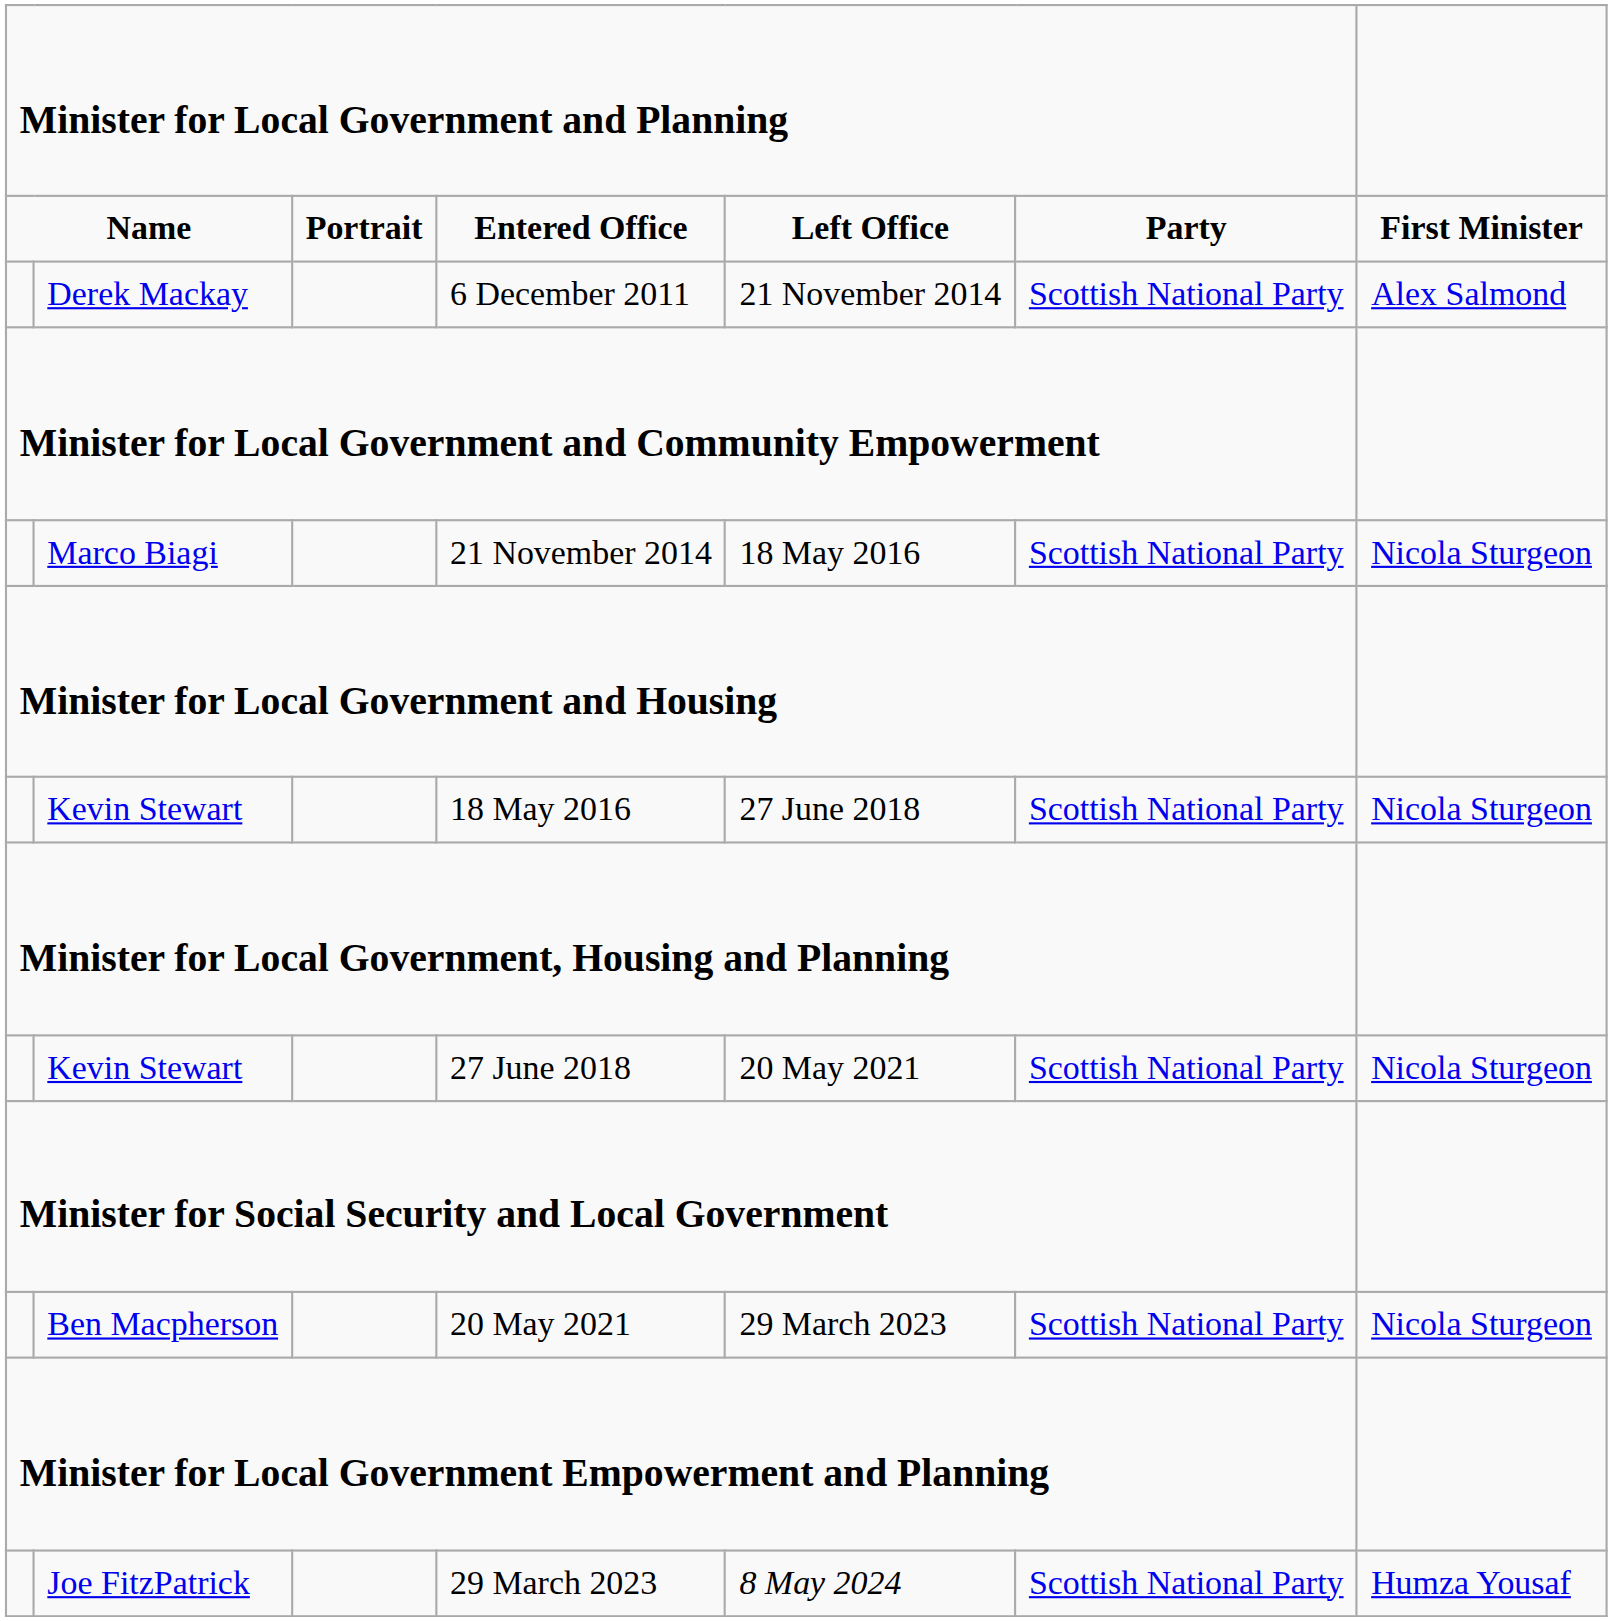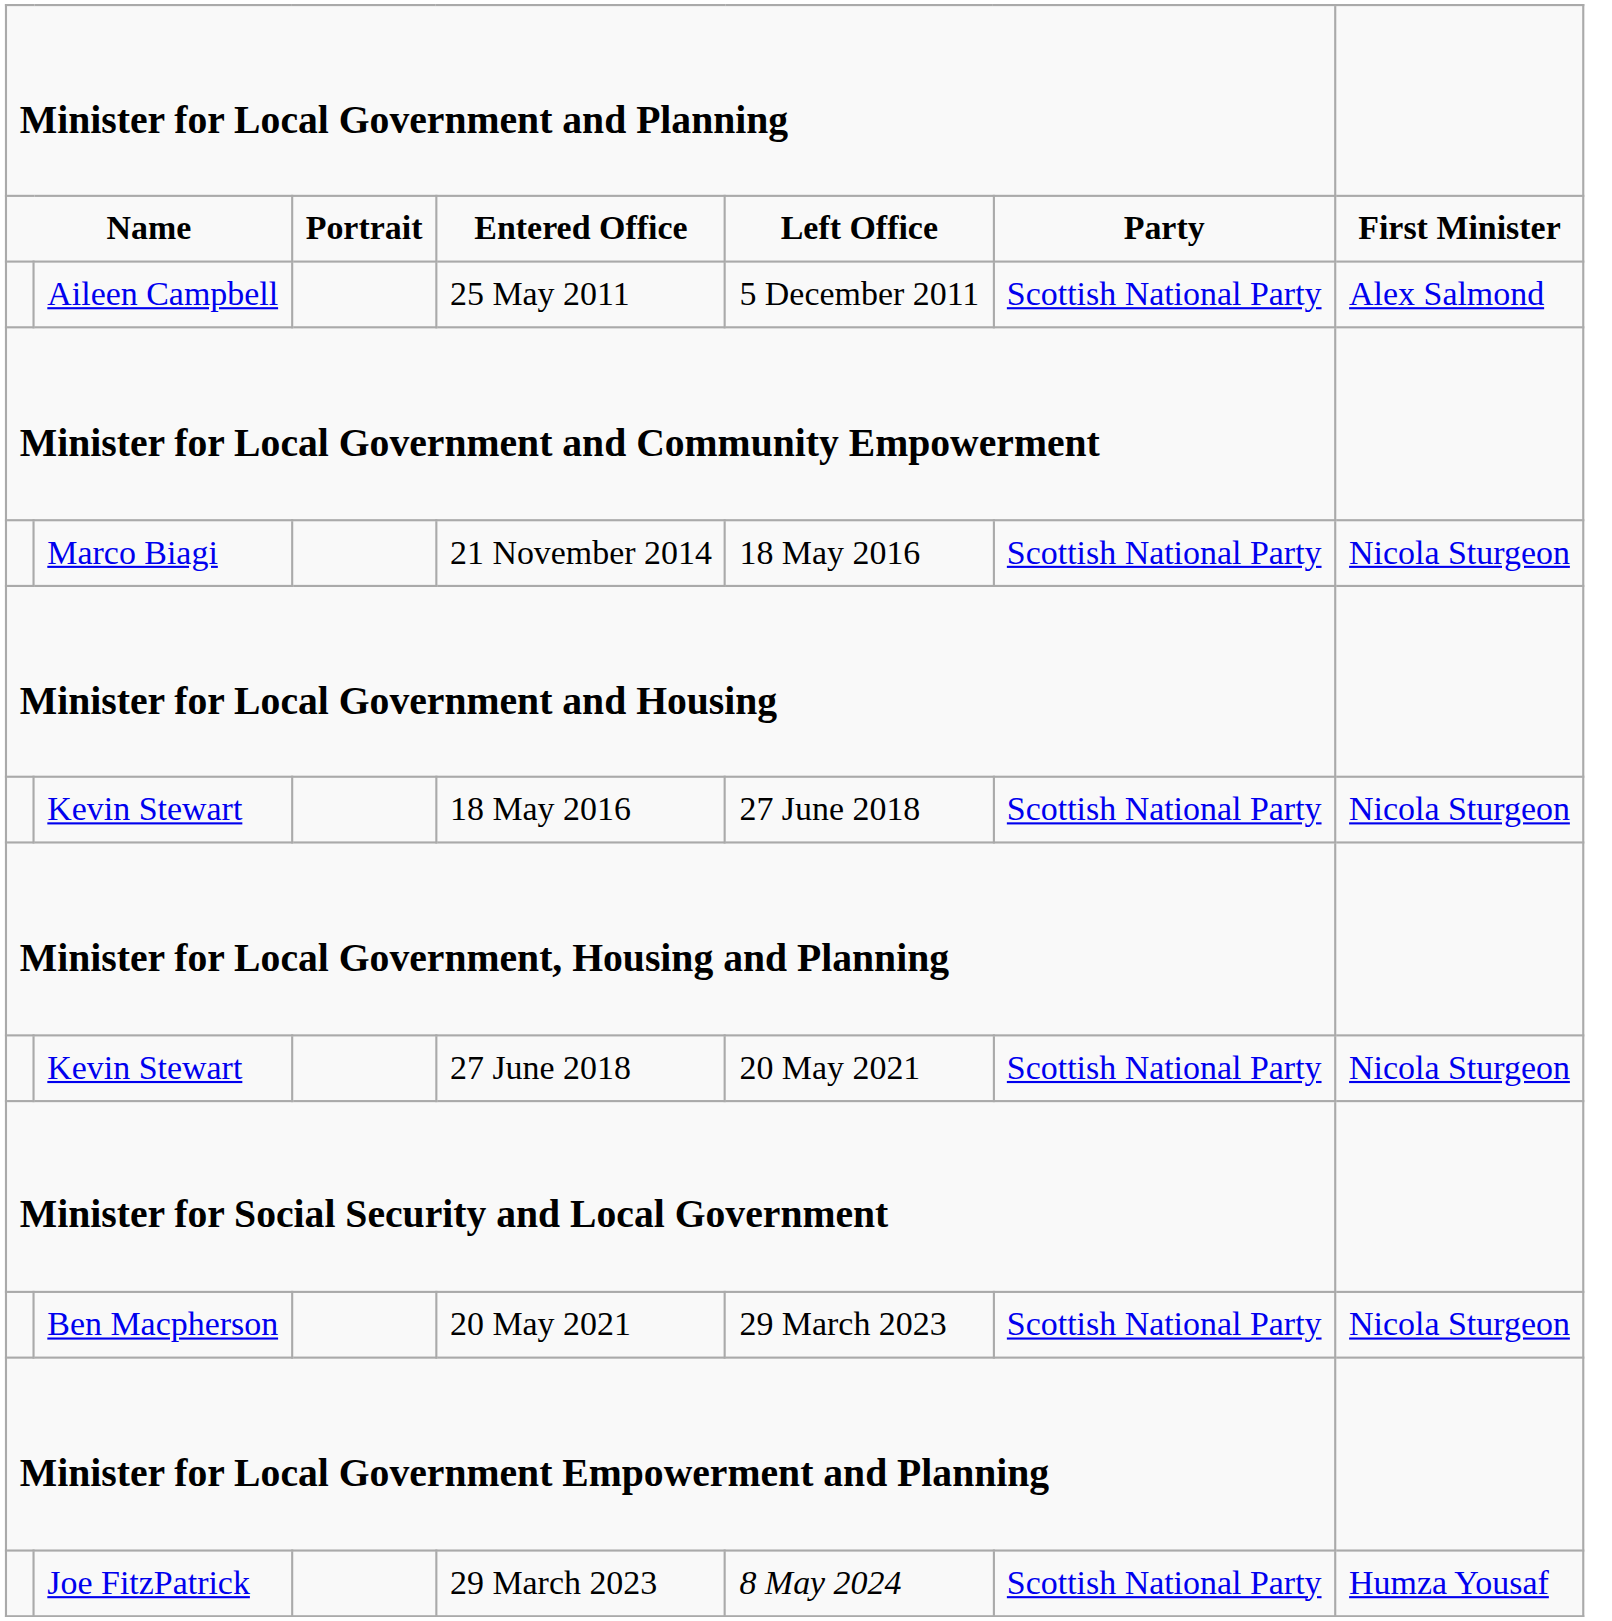+ row: (540, 294)
- row: (570, 294)
